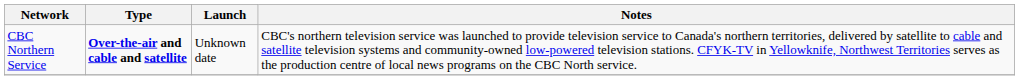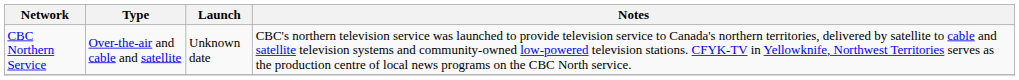(137, 49) bold -> (135, 49) normal
